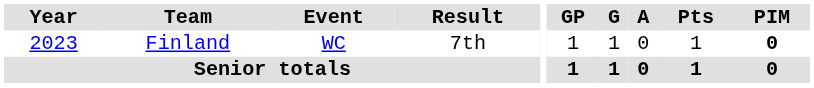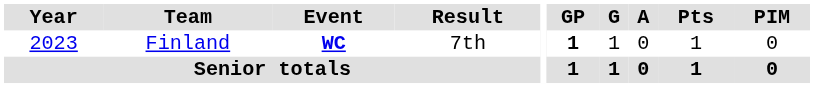(334, 44) normal -> (334, 44) bold
(573, 44) normal -> (573, 44) bold
(772, 44) bold -> (772, 44) normal
